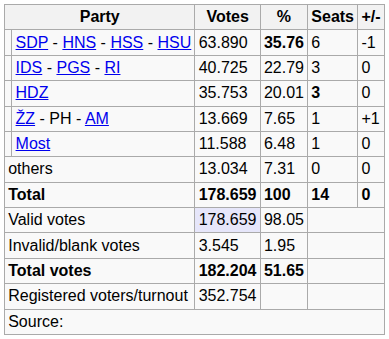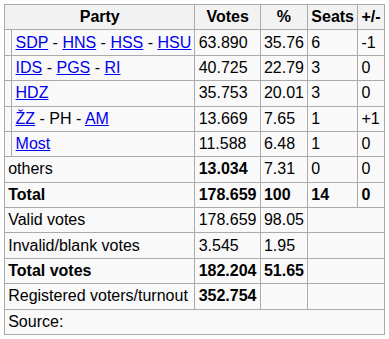(284, 42) bold -> (284, 42) normal
(316, 93) bold -> (316, 93) normal
(223, 169) normal -> (223, 169) bold
(228, 220) lavender background -> (228, 220) no background
(228, 296) normal -> (228, 296) bold
